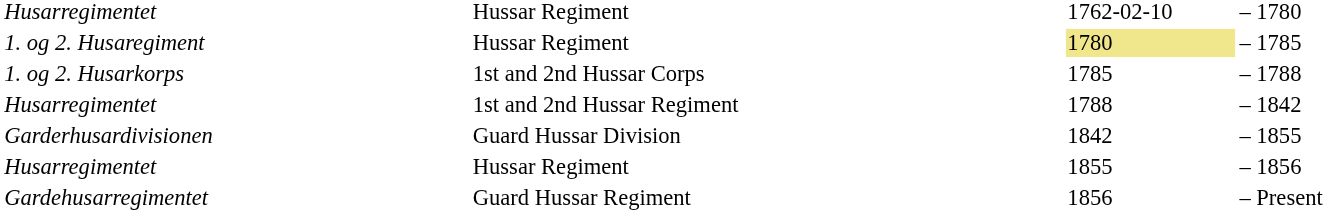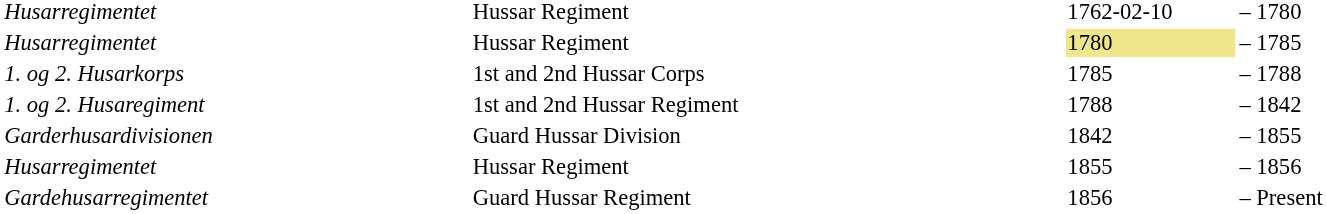(104, 42) 1. og 2. Husaregiment -> (80, 42) Husarregimentet
(80, 104) Husarregimentet -> (104, 104) 1. og 2. Husaregiment
